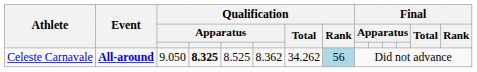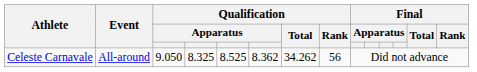(126, 57) bold -> (124, 57) normal
(205, 57) bold -> (201, 57) normal
(339, 57) lightblue background -> (335, 57) no background
